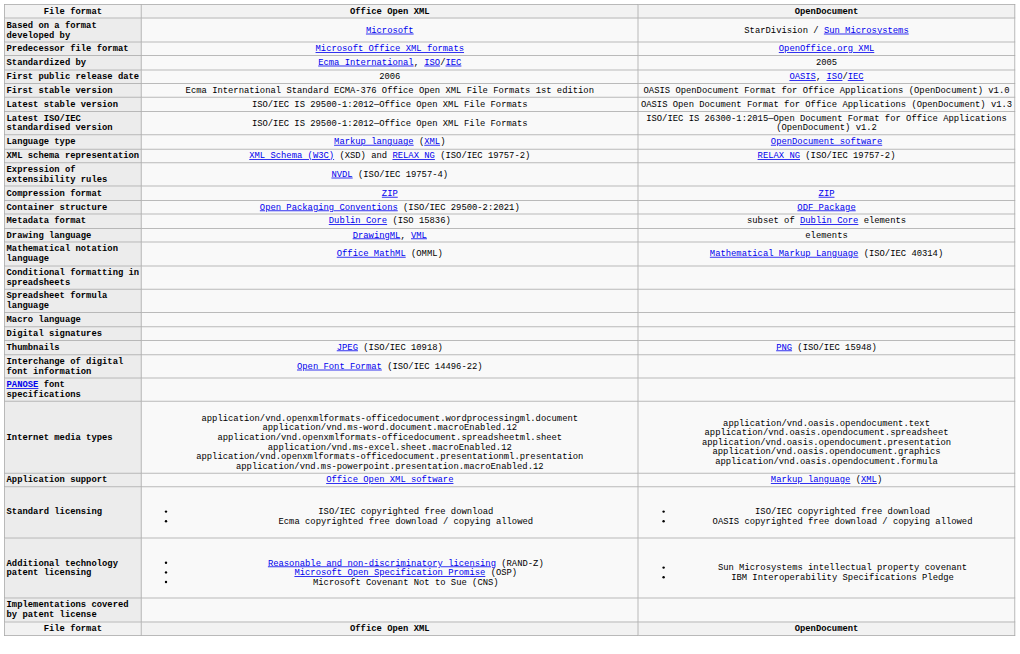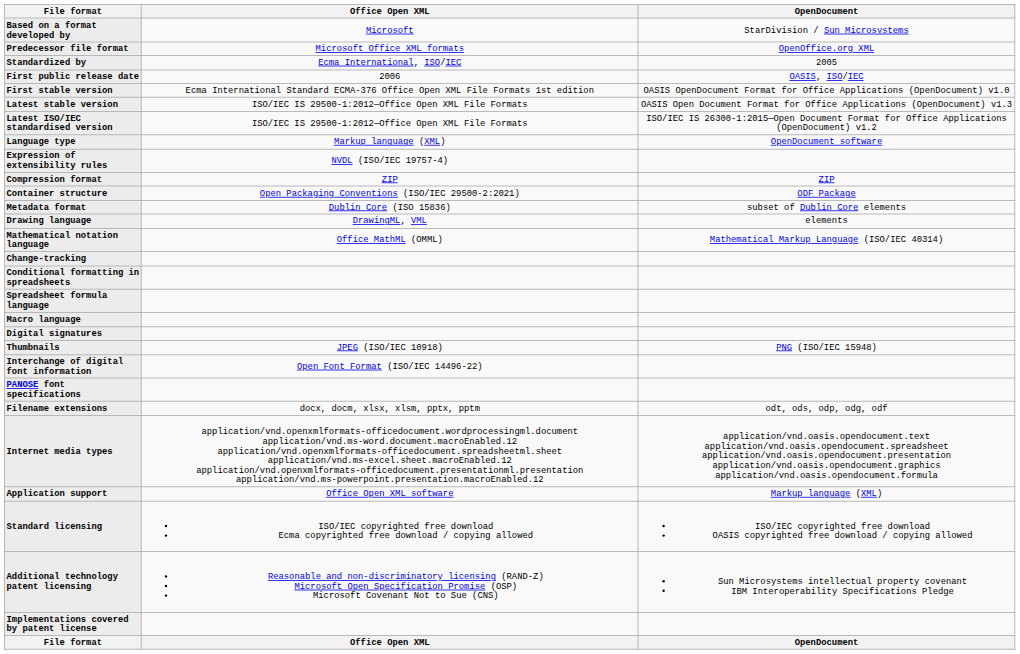- row: (73, 156)
+ row: (46, 259)
+ row: (57, 408)
